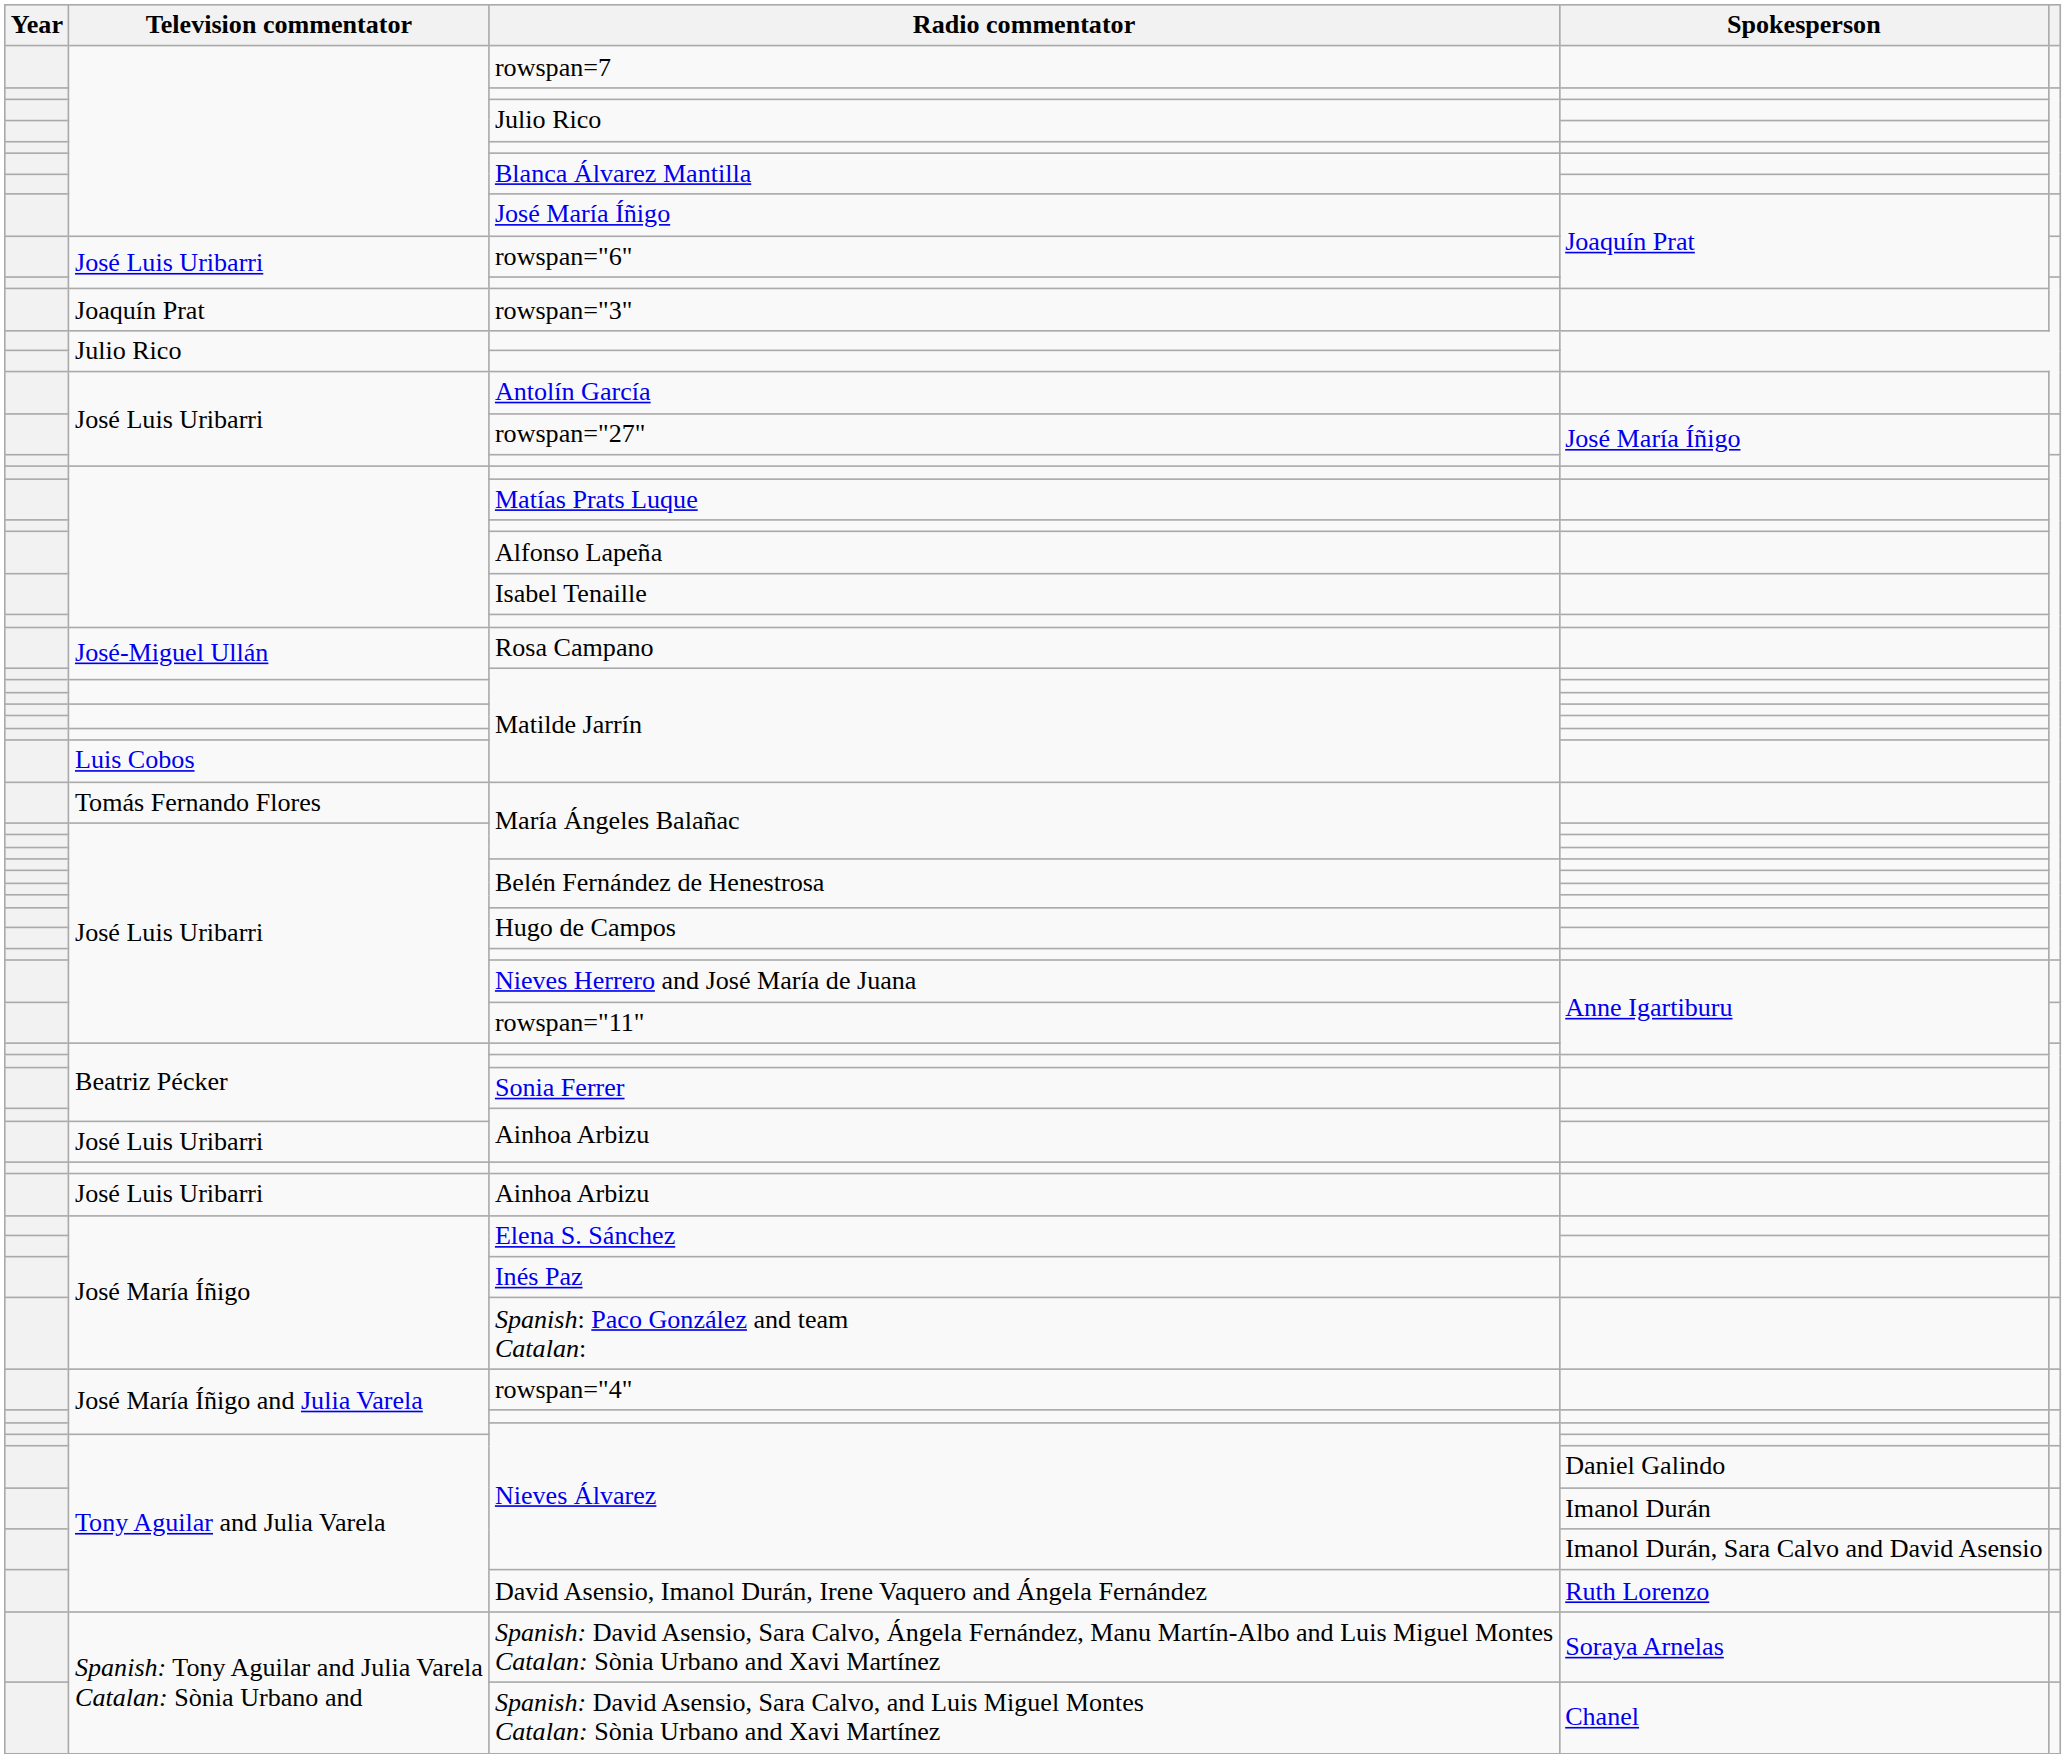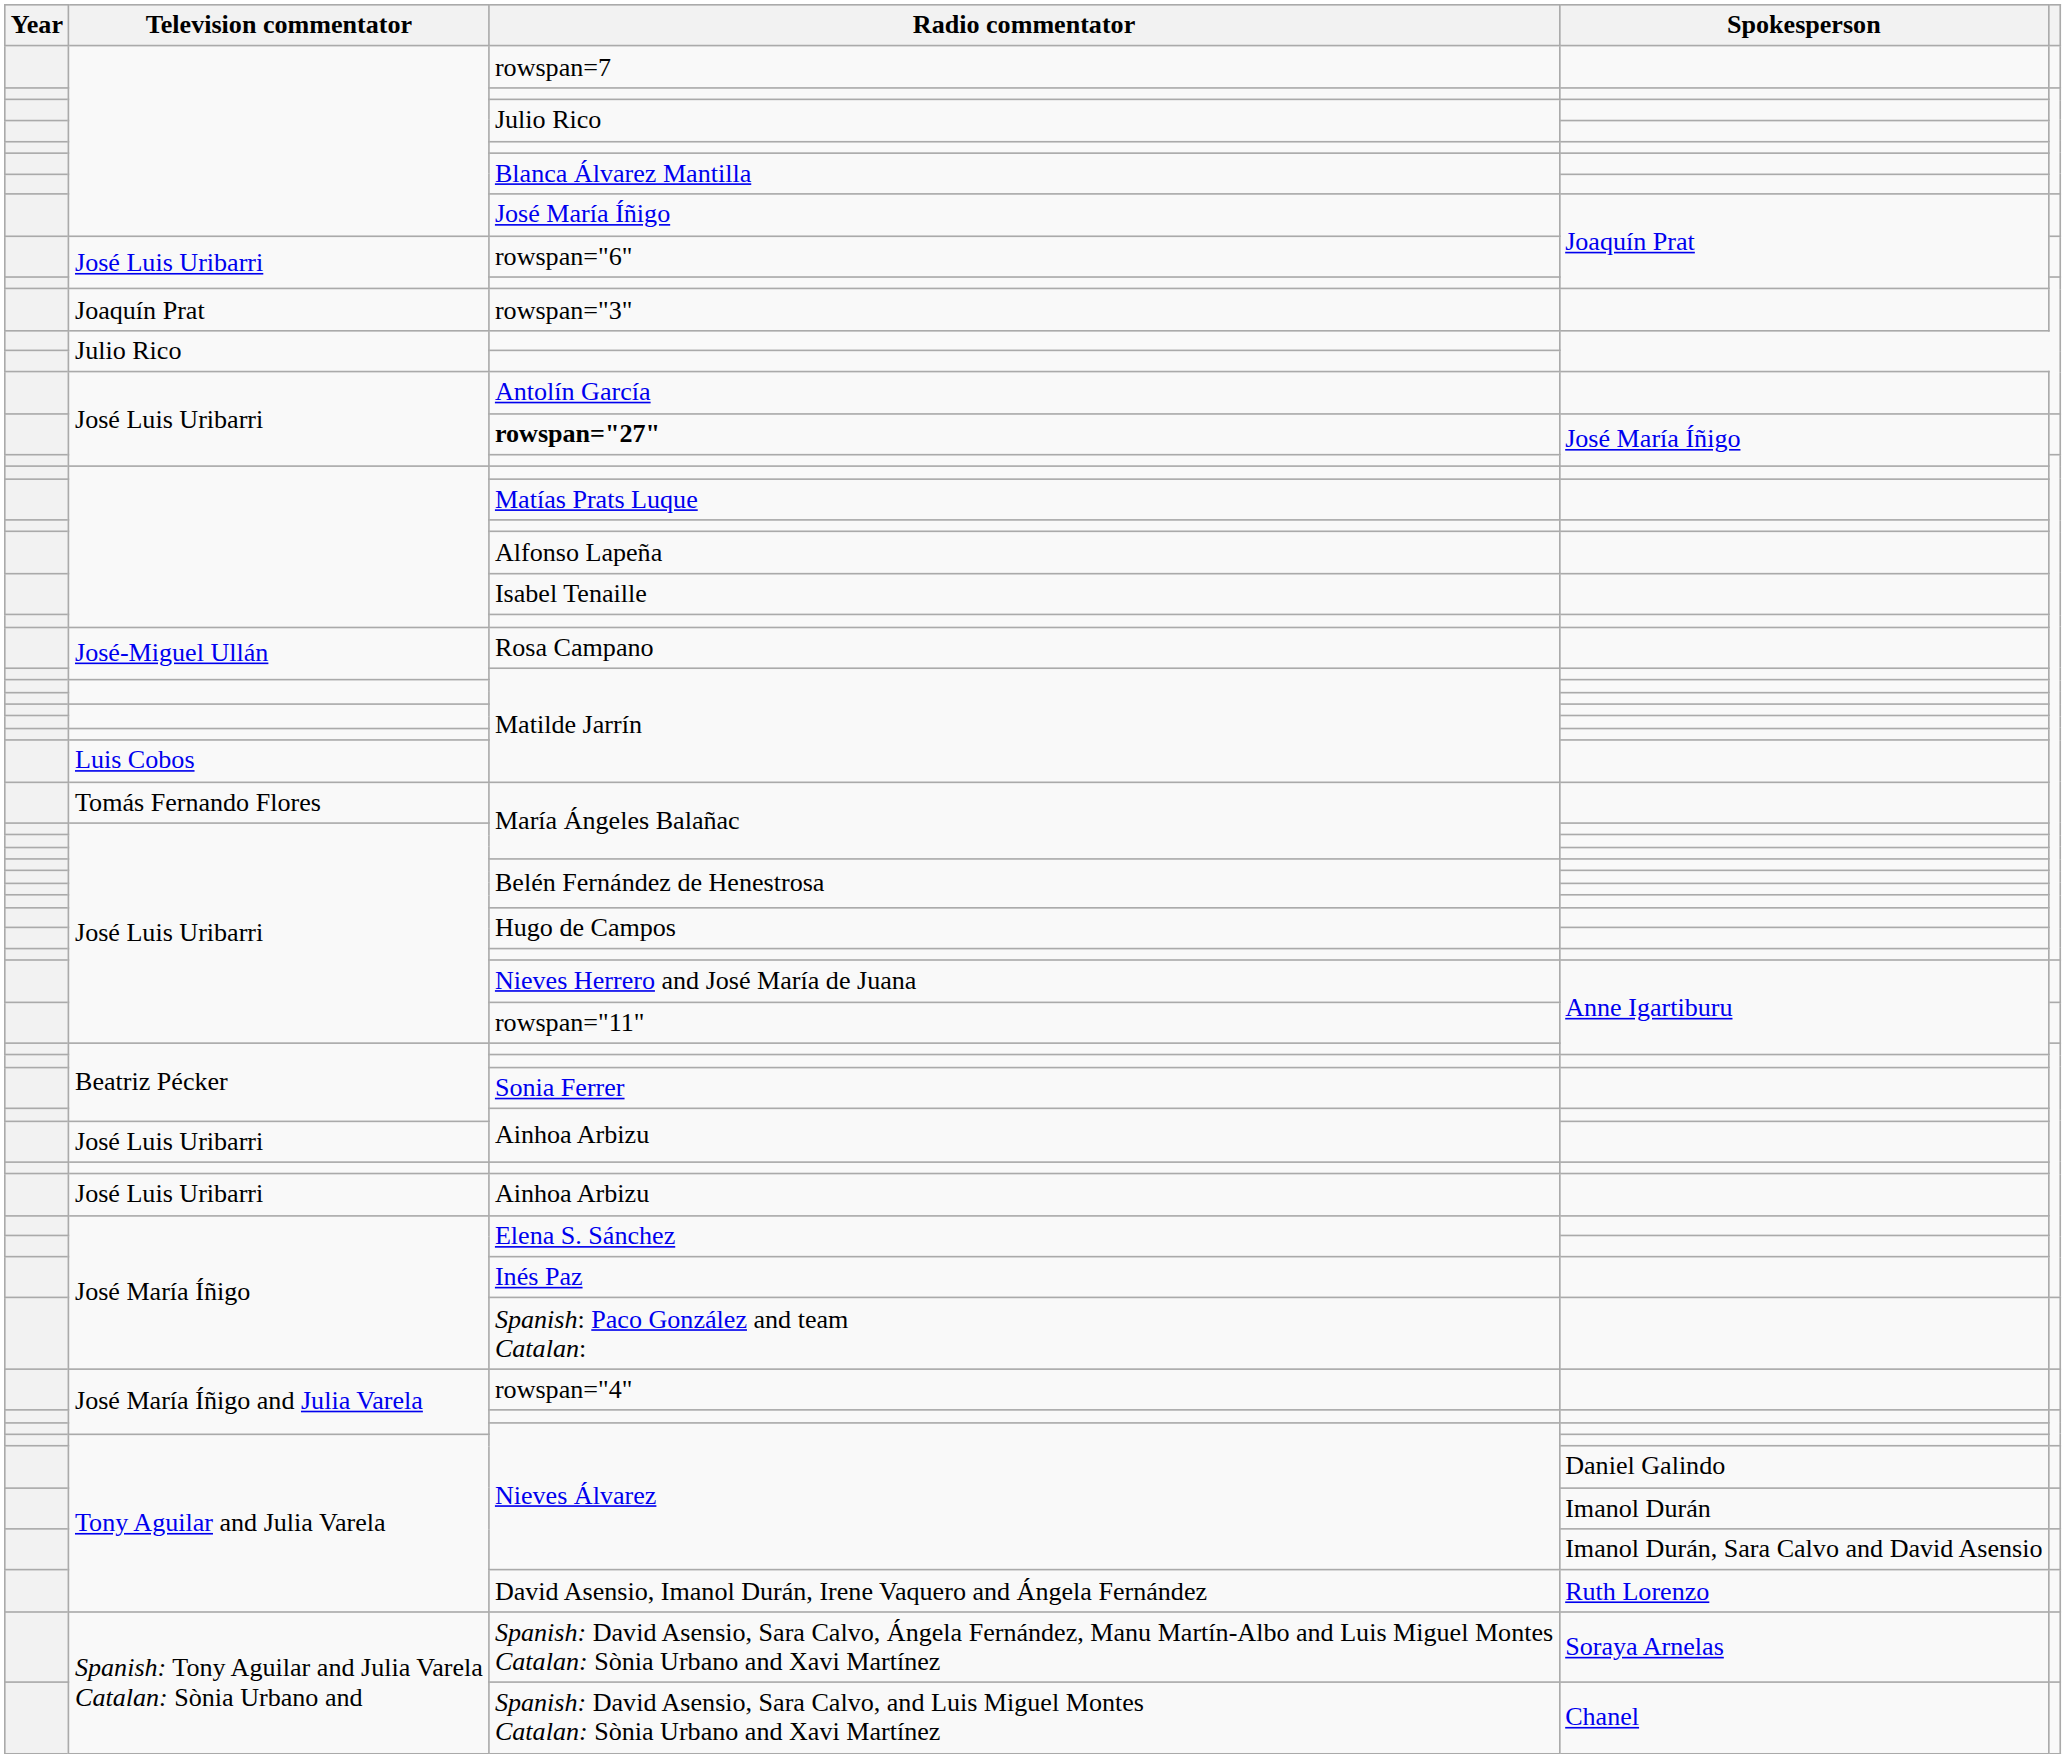(570, 433) normal -> (577, 433) bold
